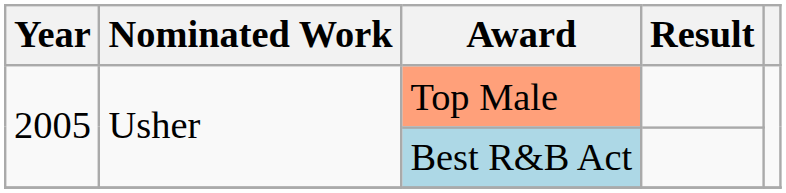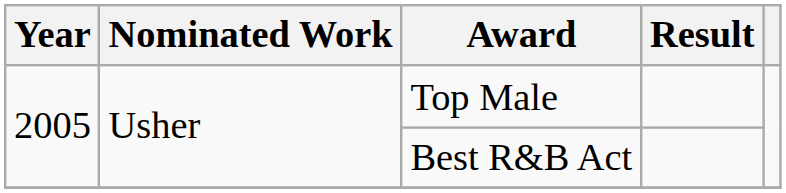(484, 95) lightsalmon background -> (484, 95) no background
(521, 156) lightblue background -> (521, 156) no background
